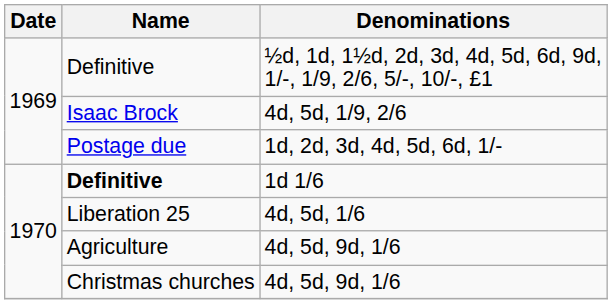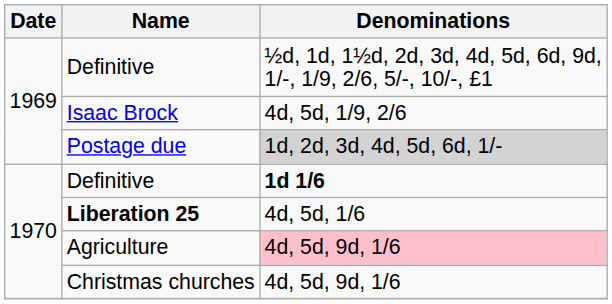(383, 146) no background -> (383, 146) lightgrey background
(115, 180) bold -> (110, 180) normal
(294, 180) normal -> (295, 180) bold
(128, 214) normal -> (133, 214) bold
(333, 247) no background -> (333, 247) pink background
